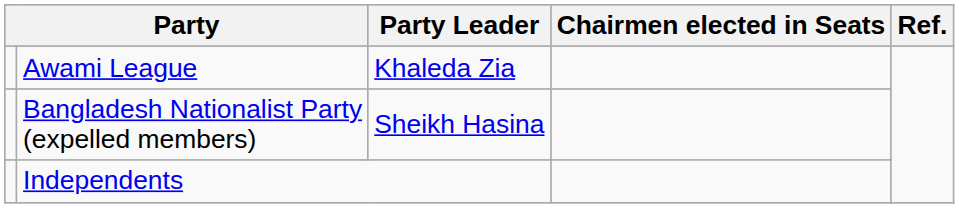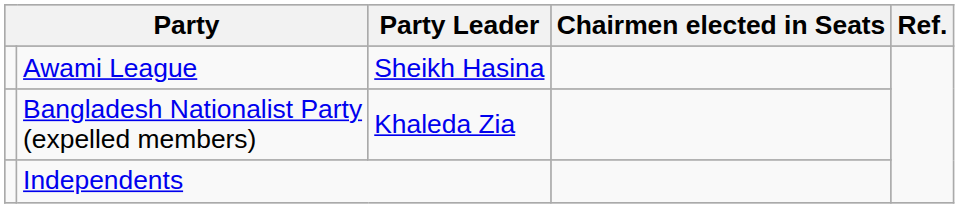(445, 67) Khaleda Zia -> (459, 67) Sheikh Hasina
(459, 124) Sheikh Hasina -> (445, 124) Khaleda Zia
